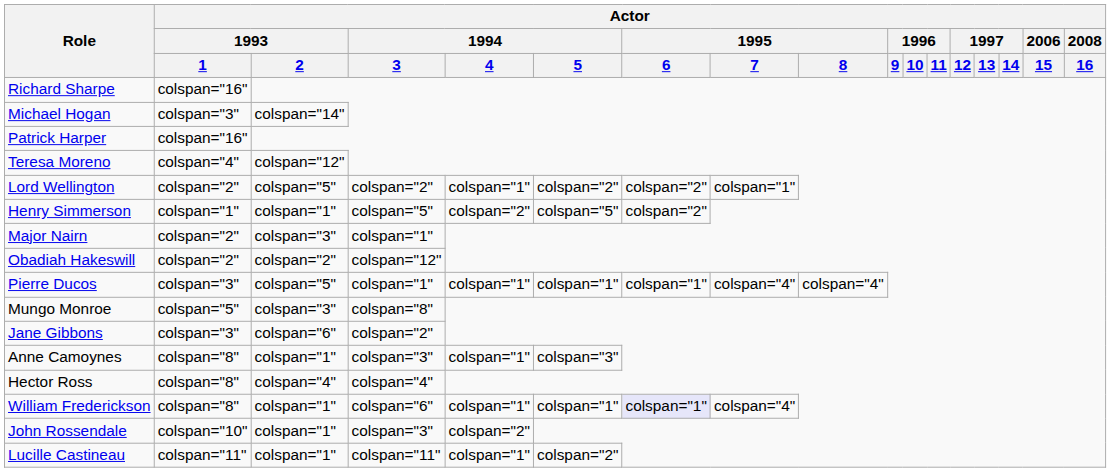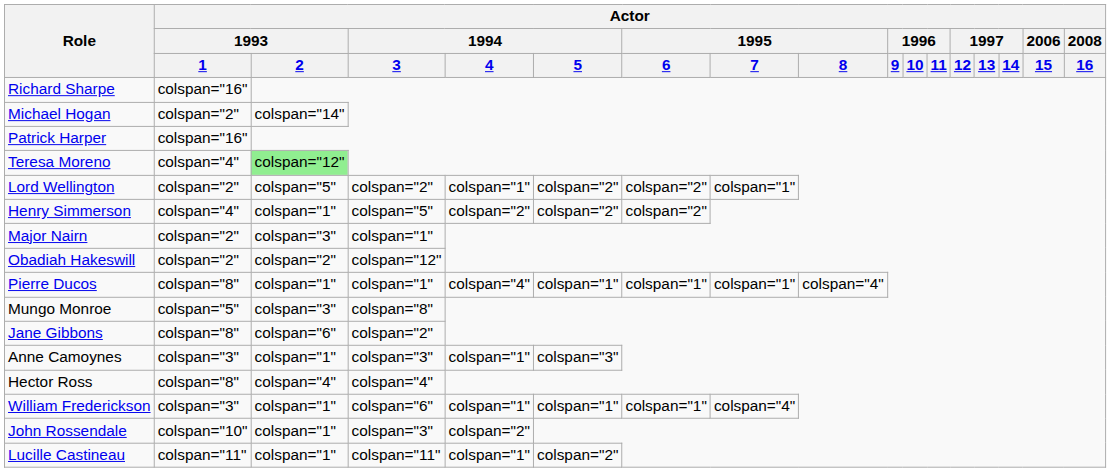(198, 114) colspan="3" -> (198, 114) colspan="2"
(300, 162) no background -> (300, 162) lightgreen background
(198, 211) colspan="1" -> (198, 211) colspan="4"
(578, 211) colspan="5" -> (578, 211) colspan="2"
(198, 284) colspan="3" -> (198, 284) colspan="8"
(295, 284) colspan="5" -> (295, 284) colspan="1"
(489, 284) colspan="1" -> (489, 284) colspan="4"
(755, 284) colspan="4" -> (755, 284) colspan="1"
(198, 333) colspan="3" -> (198, 333) colspan="8"
(198, 357) colspan="8" -> (198, 357) colspan="3"
(198, 406) colspan="8" -> (198, 406) colspan="3"
(666, 406) lavender background -> (666, 406) no background
